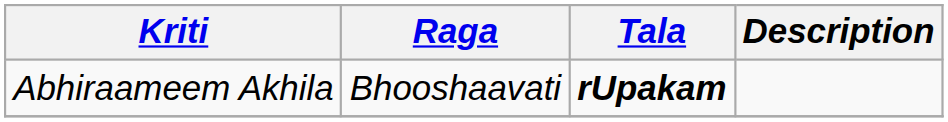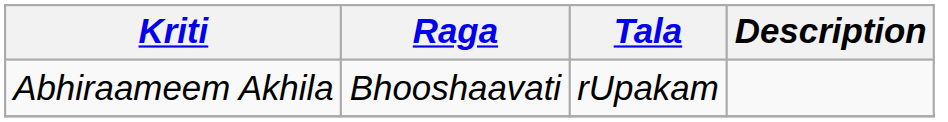(652, 87) bold -> (648, 87) normal
